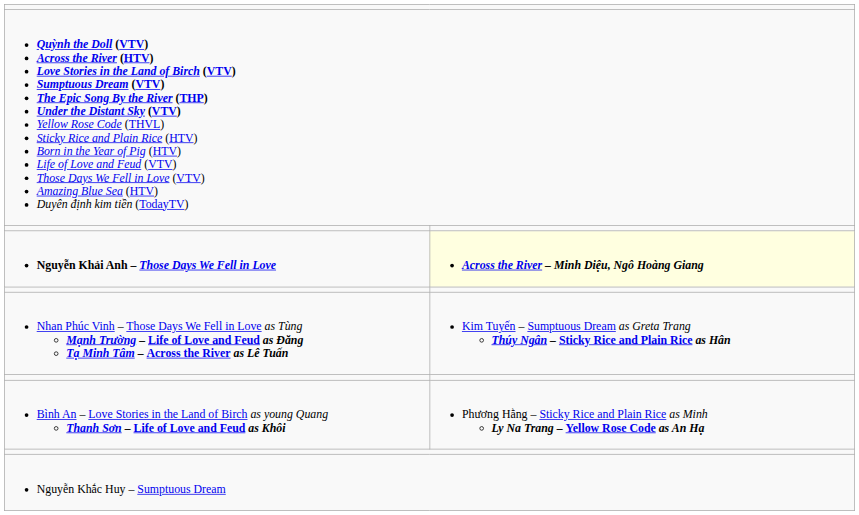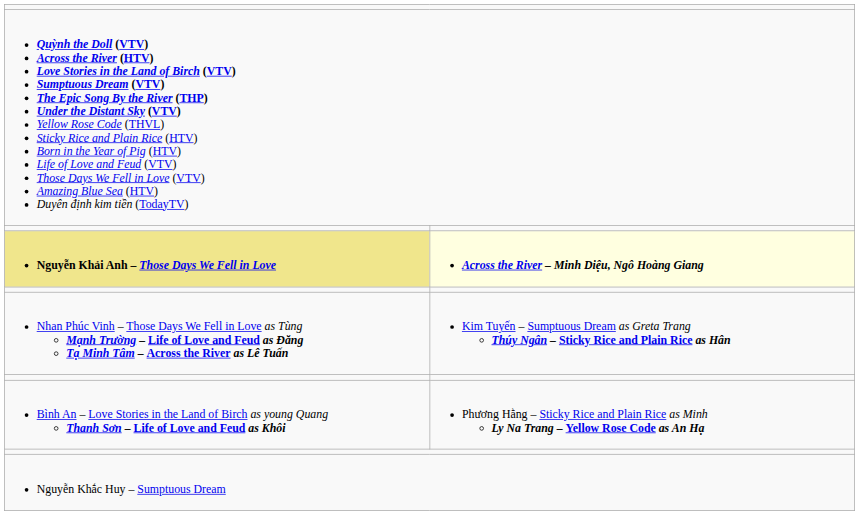(217, 265) no background -> (217, 265) khaki background
